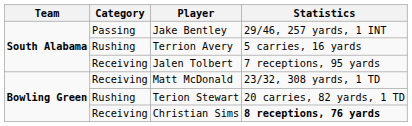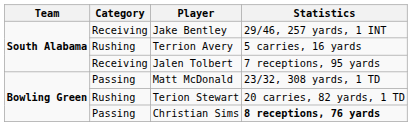(114, 30) Passing -> (120, 30) Receiving
(120, 80) Receiving -> (114, 80) Passing
(120, 113) Receiving -> (114, 113) Passing
